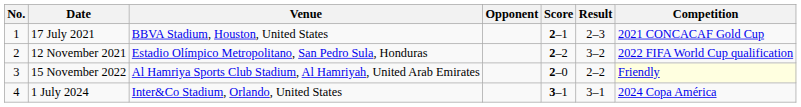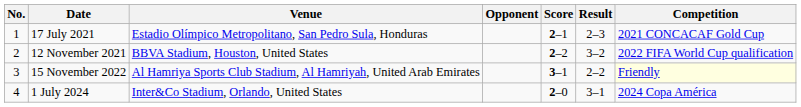(230, 33) BBVA Stadium, Houston, United States -> (280, 33) Estadio Olímpico Metropolitano, San Pedro Sula, Honduras
(280, 53) Estadio Olímpico Metropolitano, San Pedro Sula, Honduras -> (230, 53) BBVA Stadium, Houston, United States
(559, 72) 2–0 -> (559, 72) 3–1
(559, 92) 3–1 -> (559, 92) 2–0
